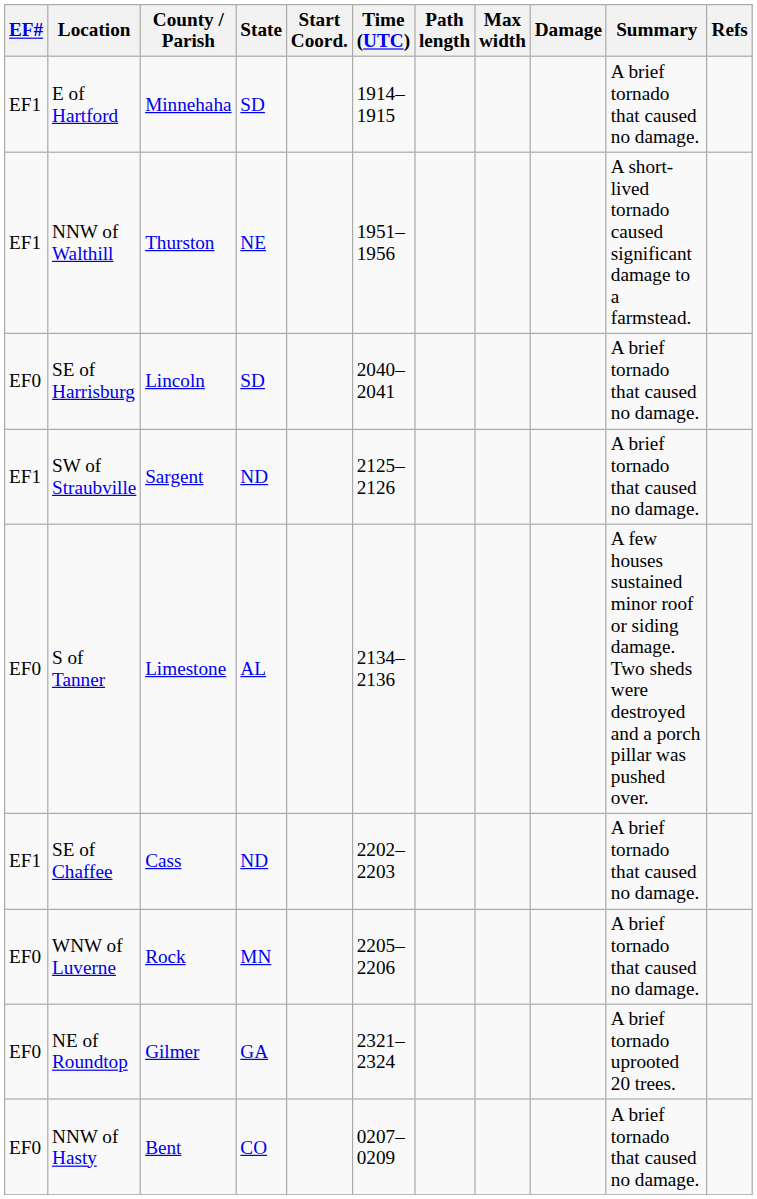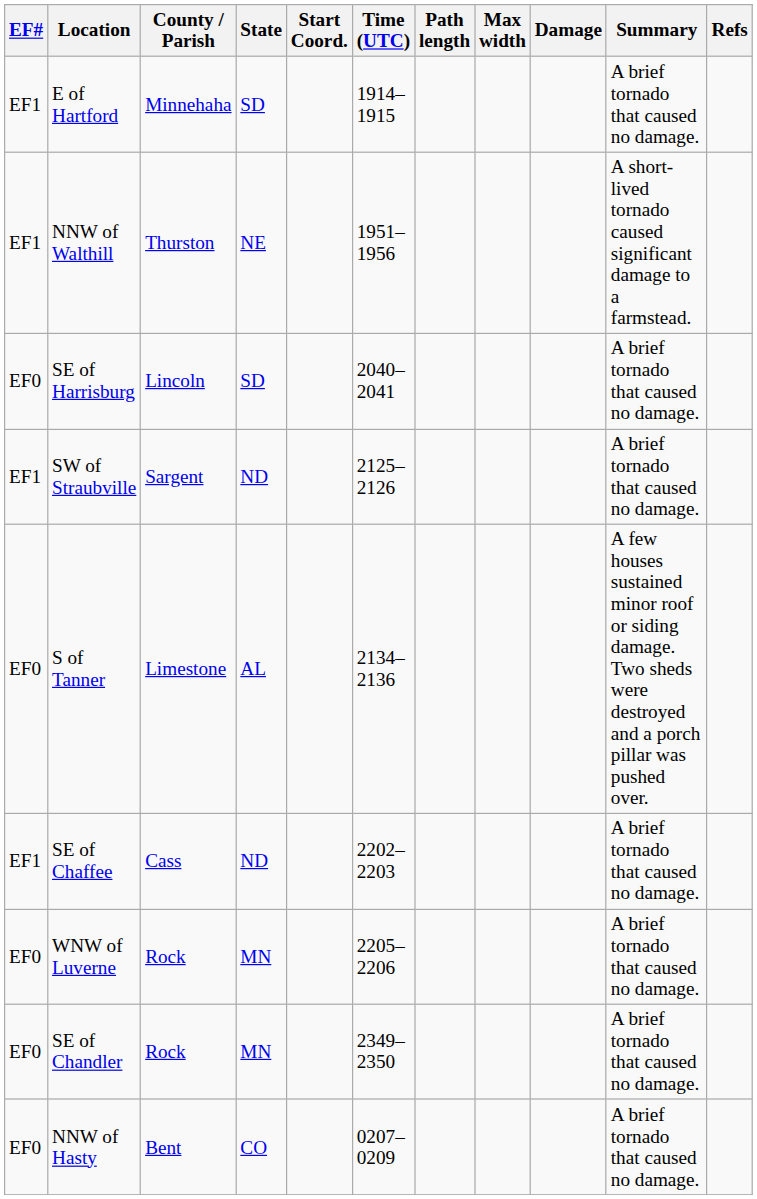- row: (90, 1051)
+ row: (87, 1051)
